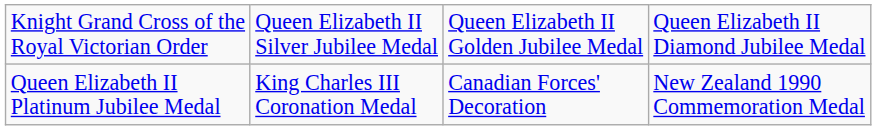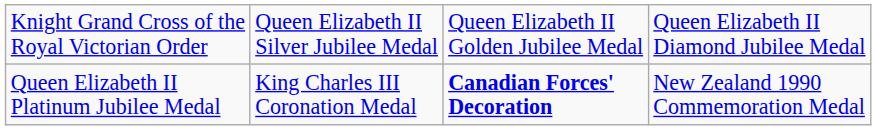(524, 94) normal -> (531, 94) bold
